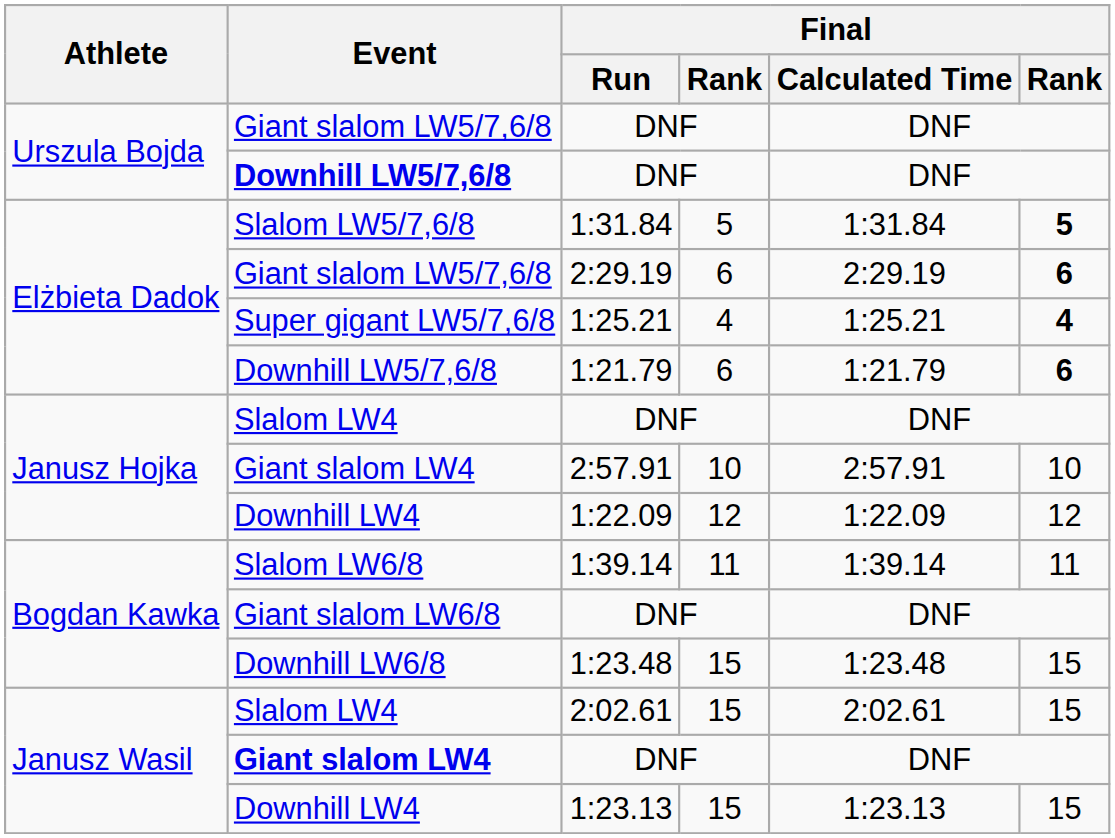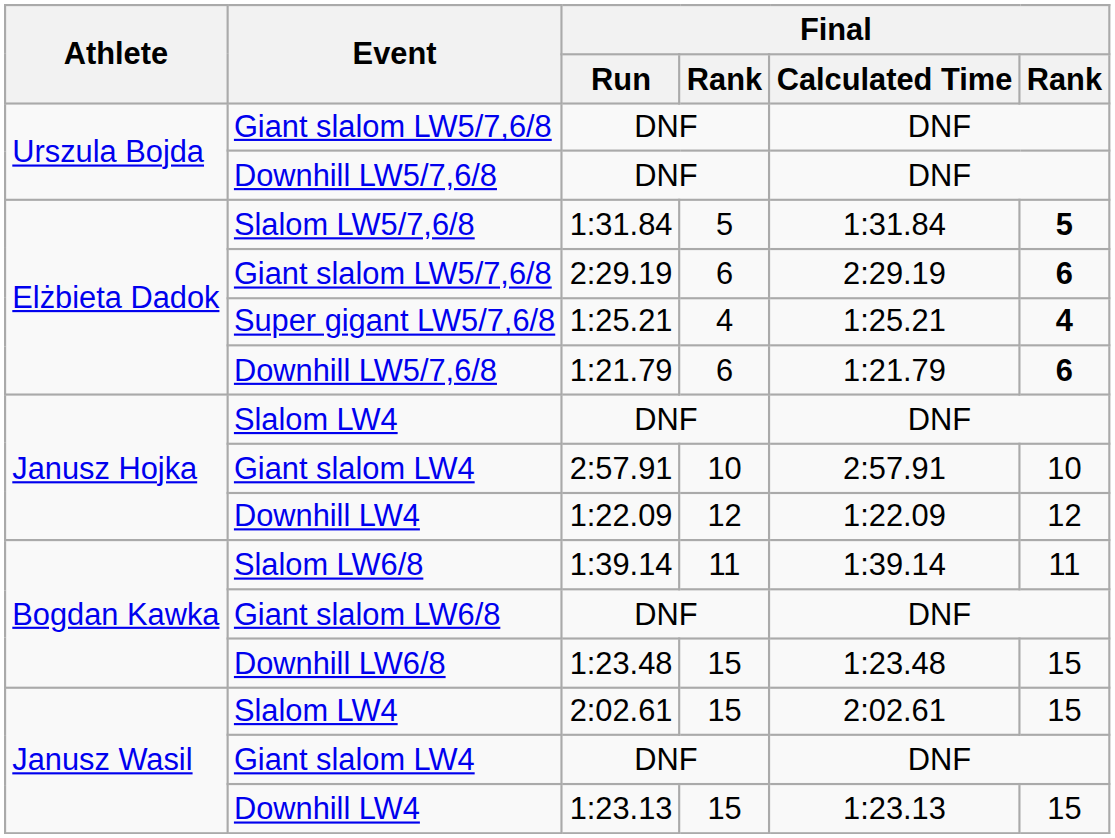(373, 176) bold -> (365, 176) normal
(362, 760) bold -> (354, 760) normal
